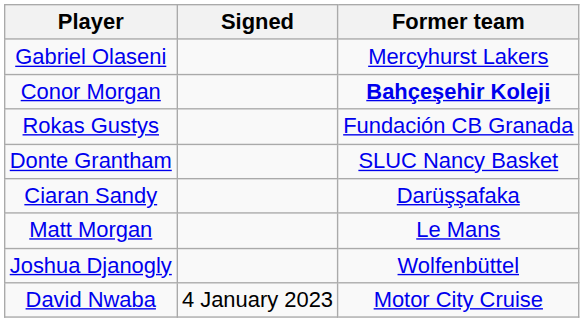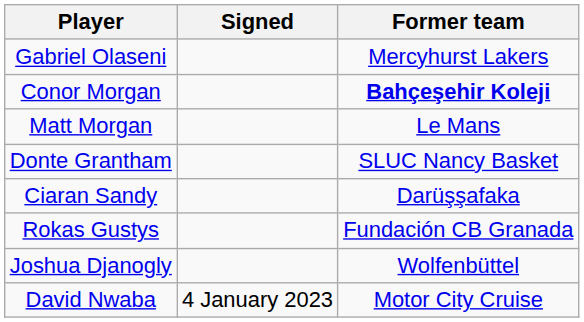rows swapped: (91, 230) <-> (91, 126)
